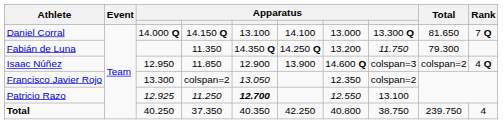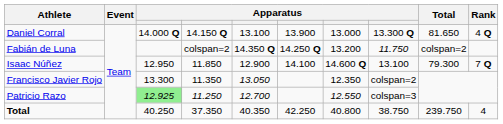(300, 33) 14.100 -> (300, 33) 13.900
(483, 33) 7 Q -> (483, 33) 4 Q
(207, 48) 11.350 -> (207, 48) colspan=2
(444, 48) 79.300 -> (444, 48) colspan=2
(300, 64) 13.900 -> (300, 64) 14.100
(394, 64) colspan=3 -> (394, 64) 13.100
(444, 64) colspan=2 -> (444, 64) 79.300
(483, 64) 4 Q -> (483, 64) 7 Q
(207, 80) colspan=2 -> (207, 80) 11.350
(159, 96) no background -> (159, 96) lightgreen background
(255, 96) bold -> (255, 96) normal
(394, 96) 13.100 -> (394, 96) colspan=3
